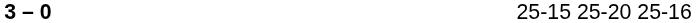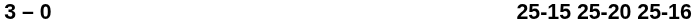(604, 11) normal -> (604, 11) bold
